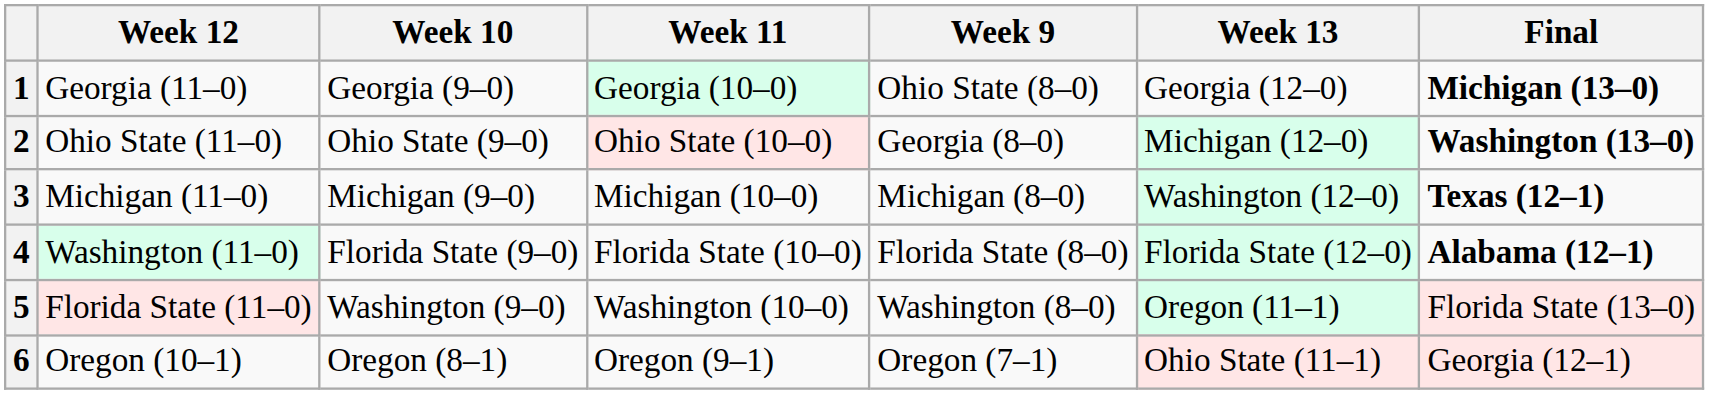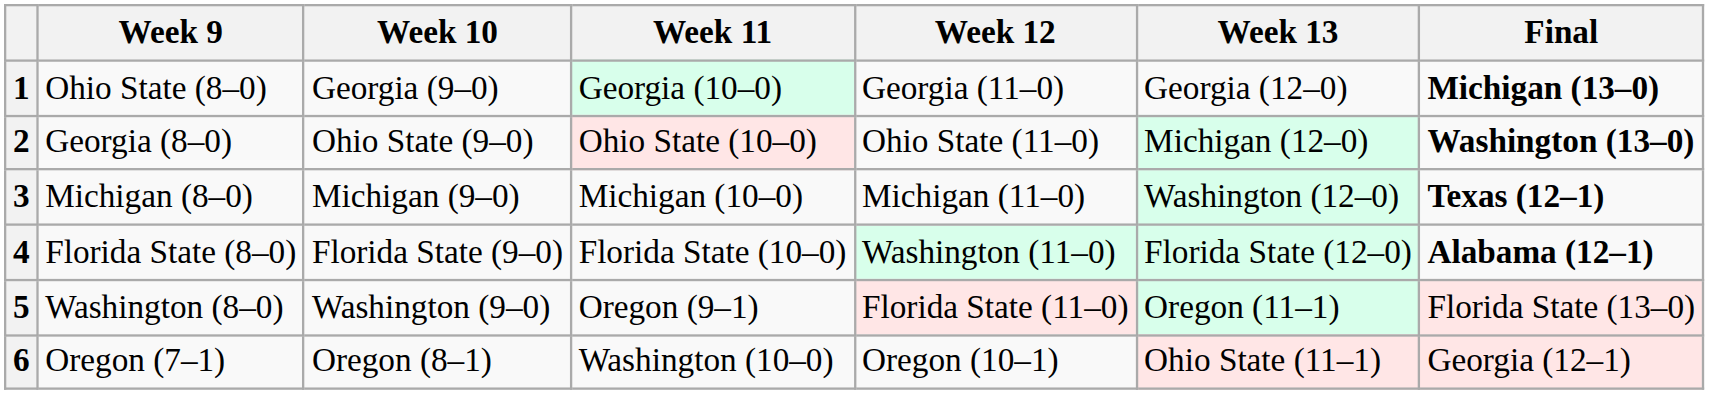columns swapped: (1003, 32) <-> (178, 32)
(721, 306) Washington (10–0) -> (669, 306) Oregon (9–1)
(684, 361) Oregon (9–1) -> (706, 361) Washington (10–0)
